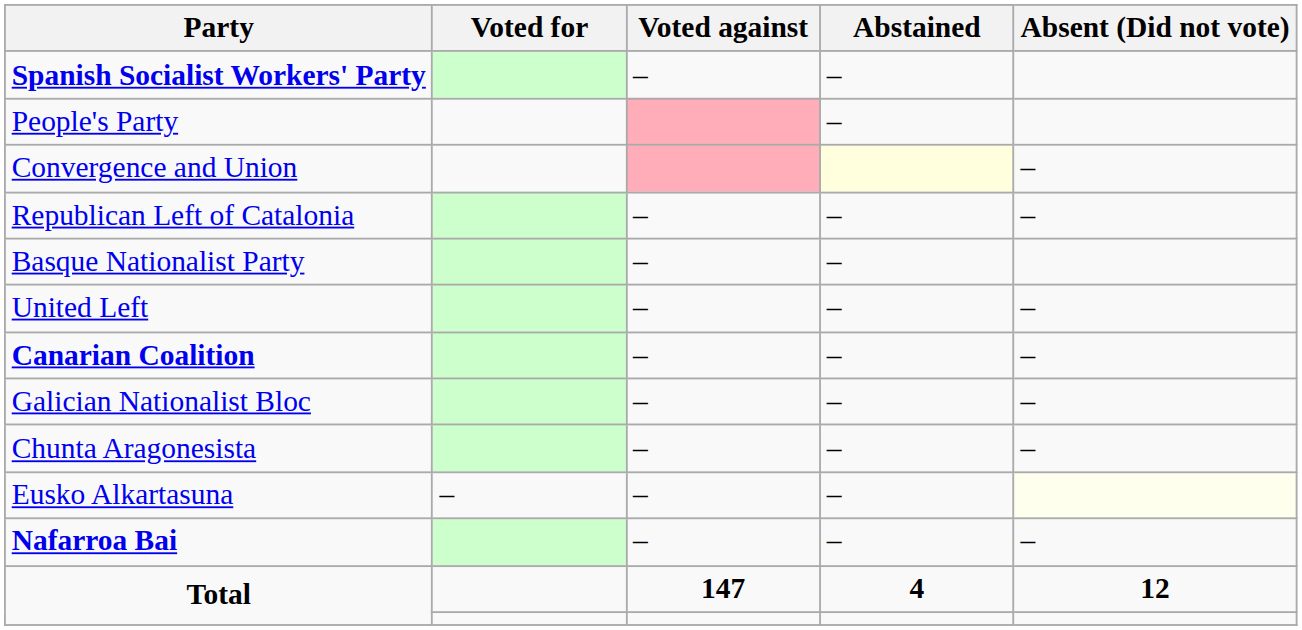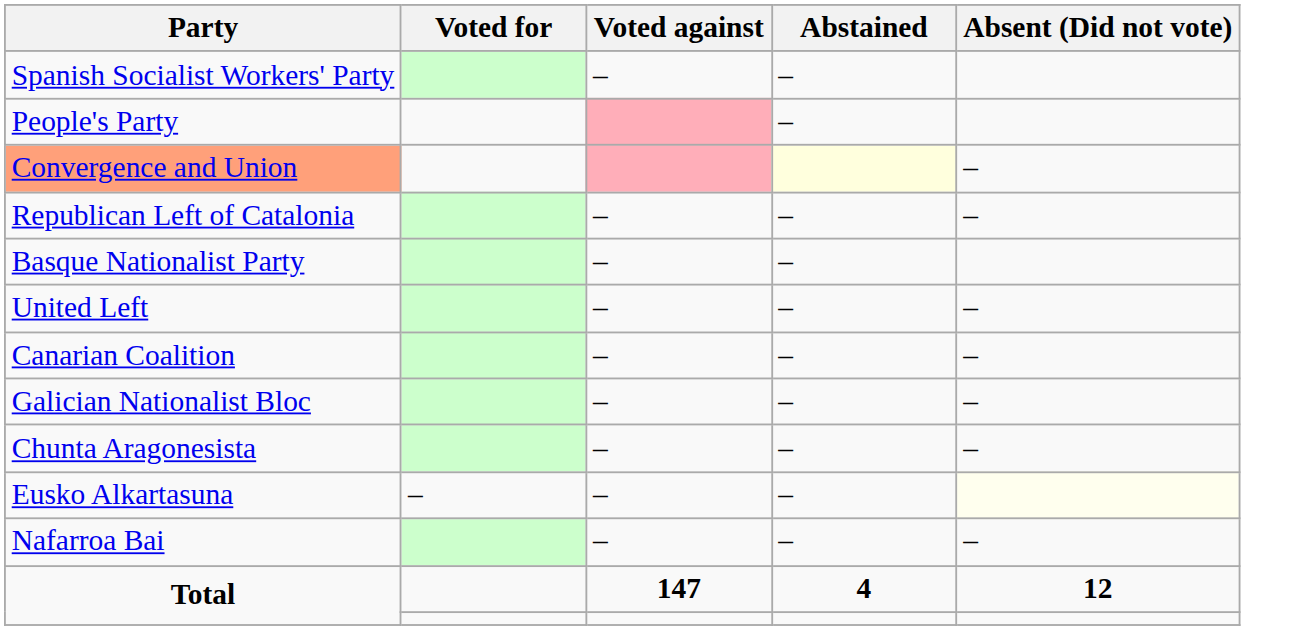(219, 74) bold -> (203, 74) normal
(155, 167) no background -> (155, 167) lightsalmon background
(133, 354) bold -> (123, 354) normal
(94, 541) bold -> (88, 541) normal
